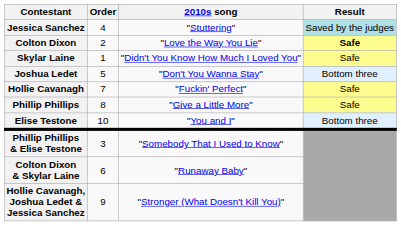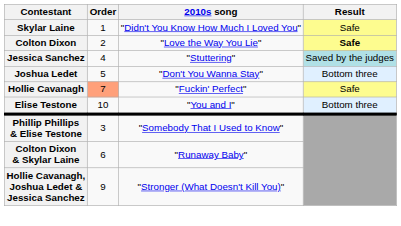rows swapped: (46, 58) <-> (46, 27)
(103, 89) no background -> (103, 89) lightsalmon background
- row: (46, 105)
